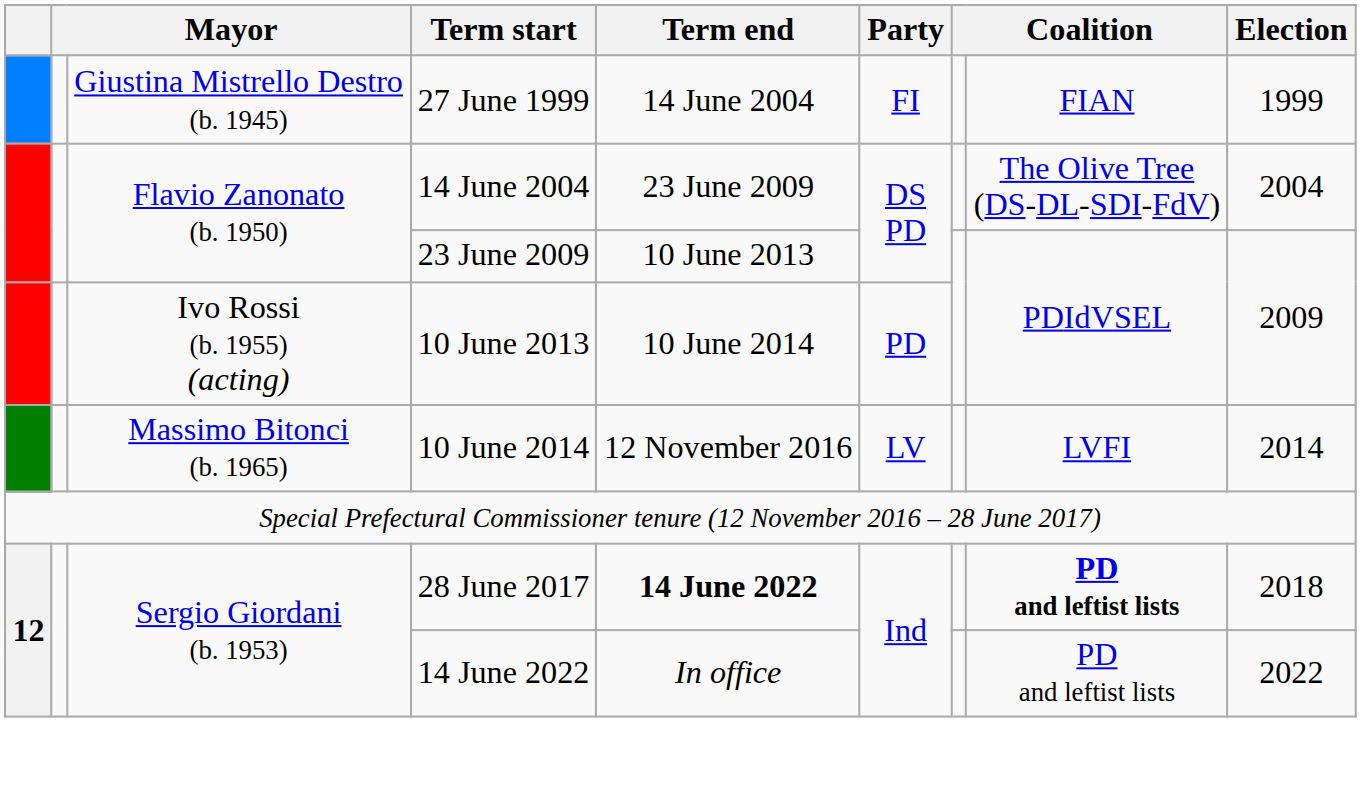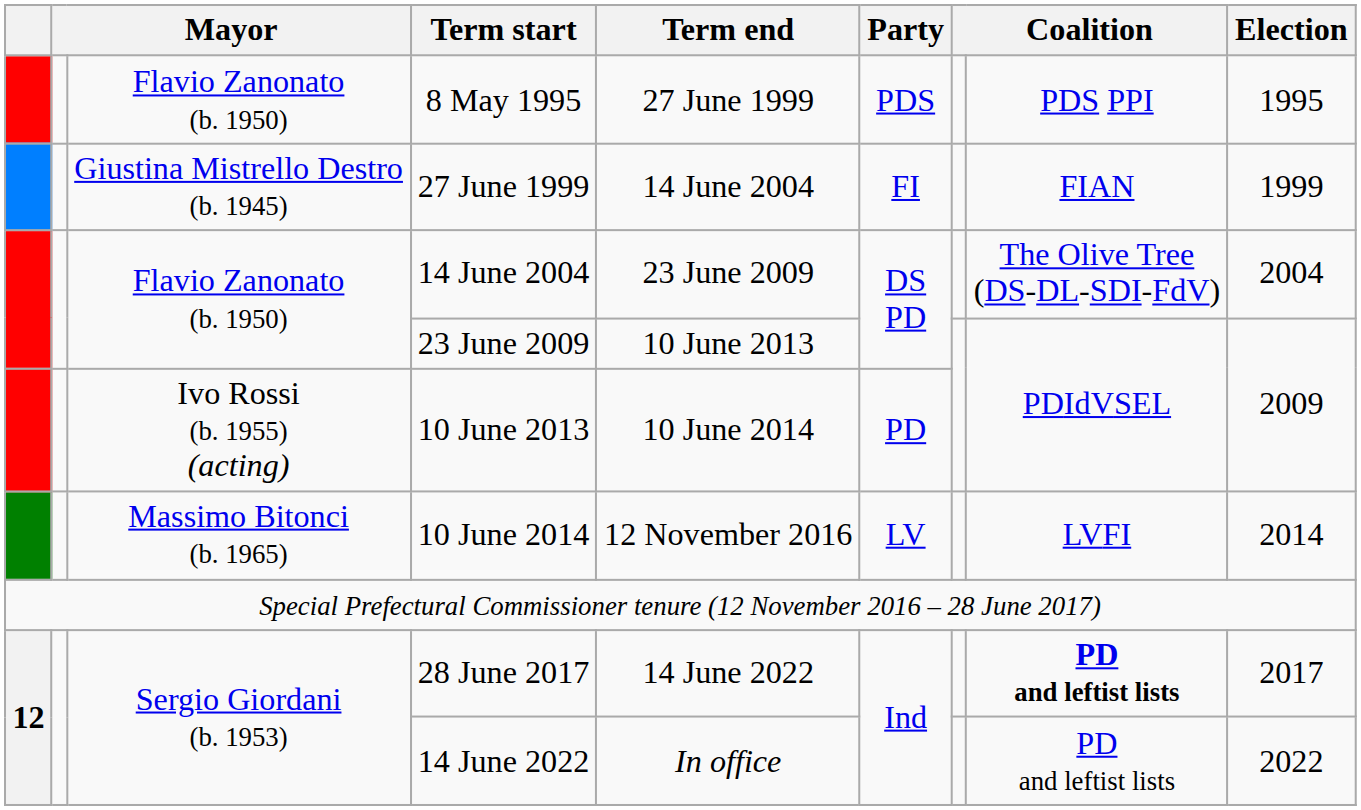+ row: (504, 99)
(728, 586) bold -> (728, 673) normal
(1291, 586) 2018 -> (1291, 673) 2017
